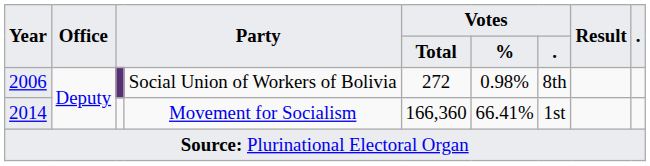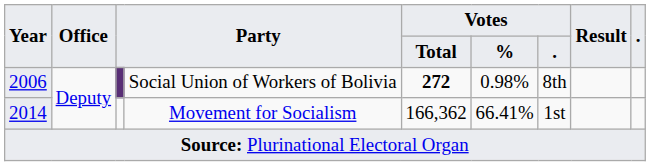(436, 82) normal -> (436, 82) bold
(436, 113) 166,360 -> (436, 113) 166,362
